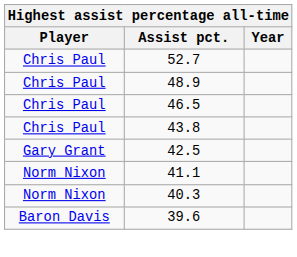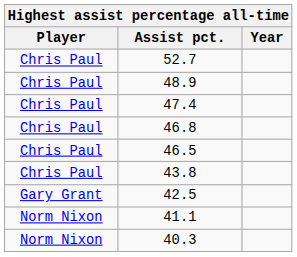+ row: (180, 106)
+ row: (180, 128)
- row: (184, 218)
